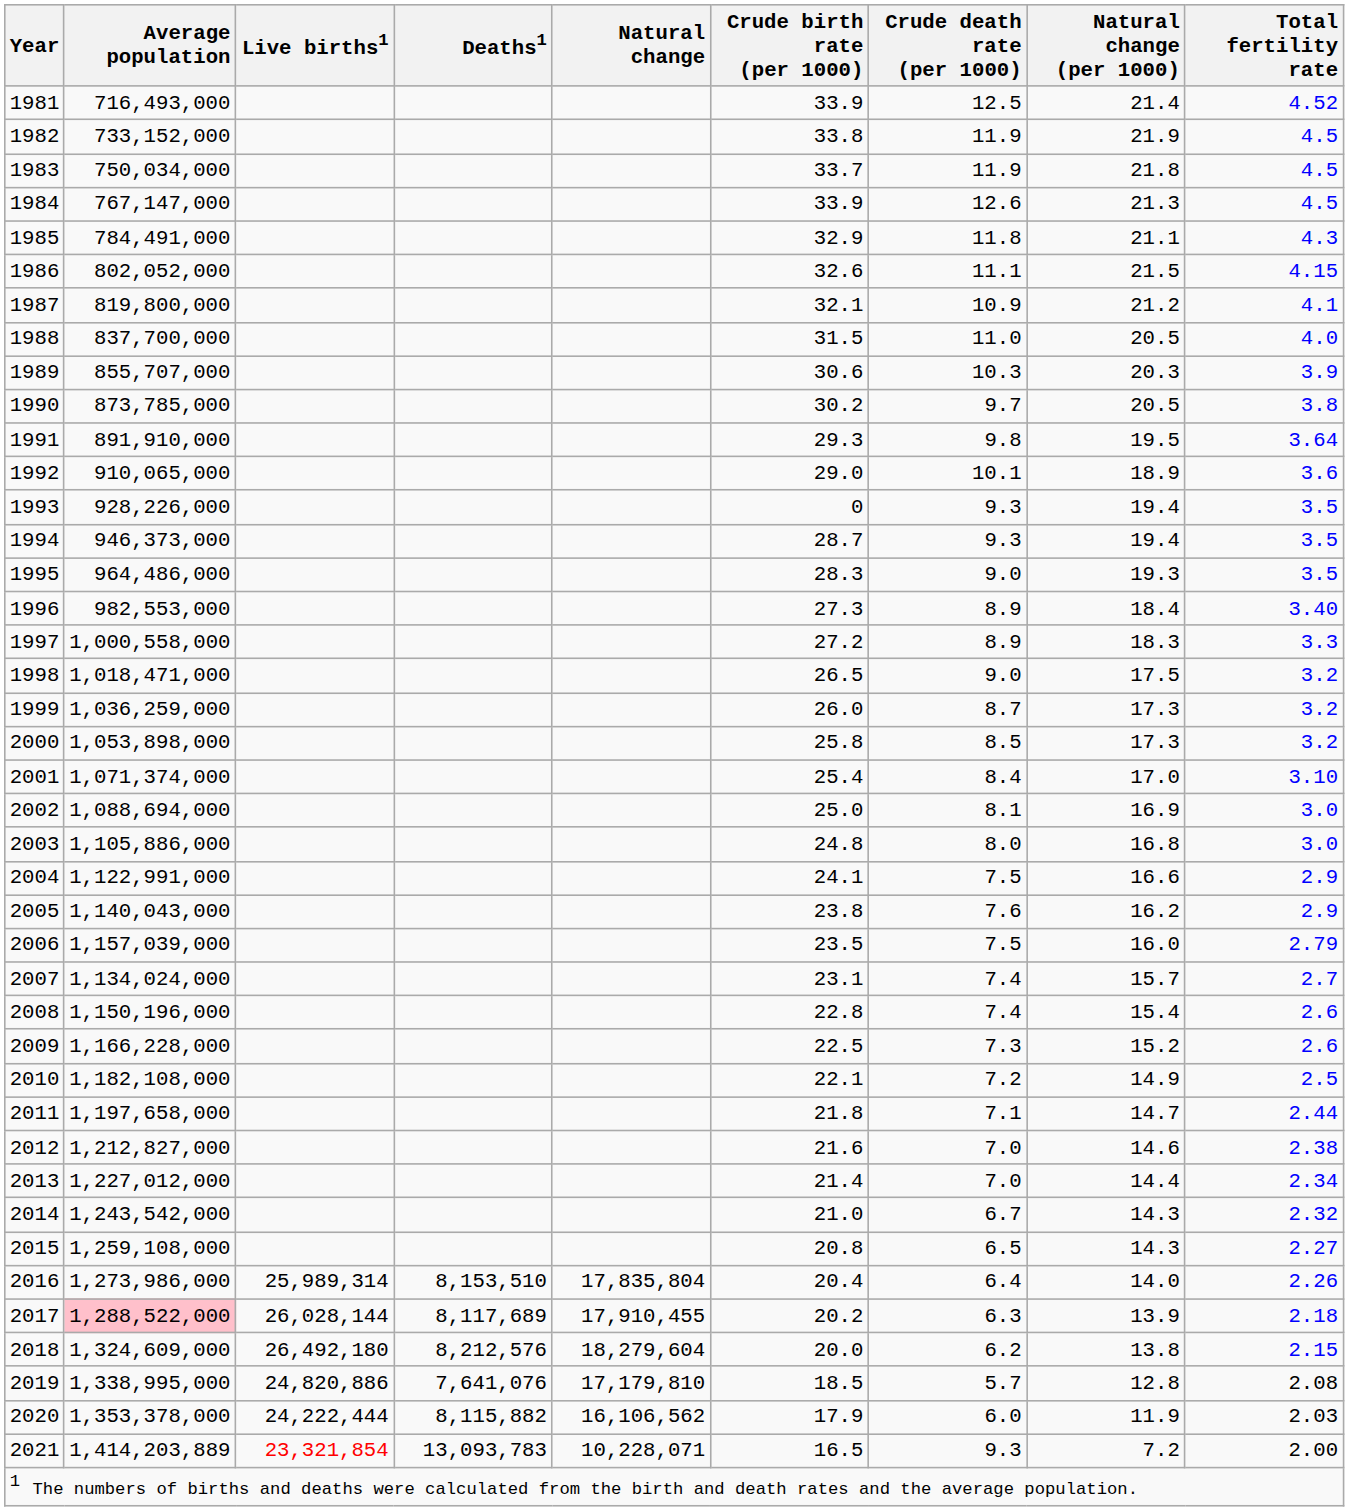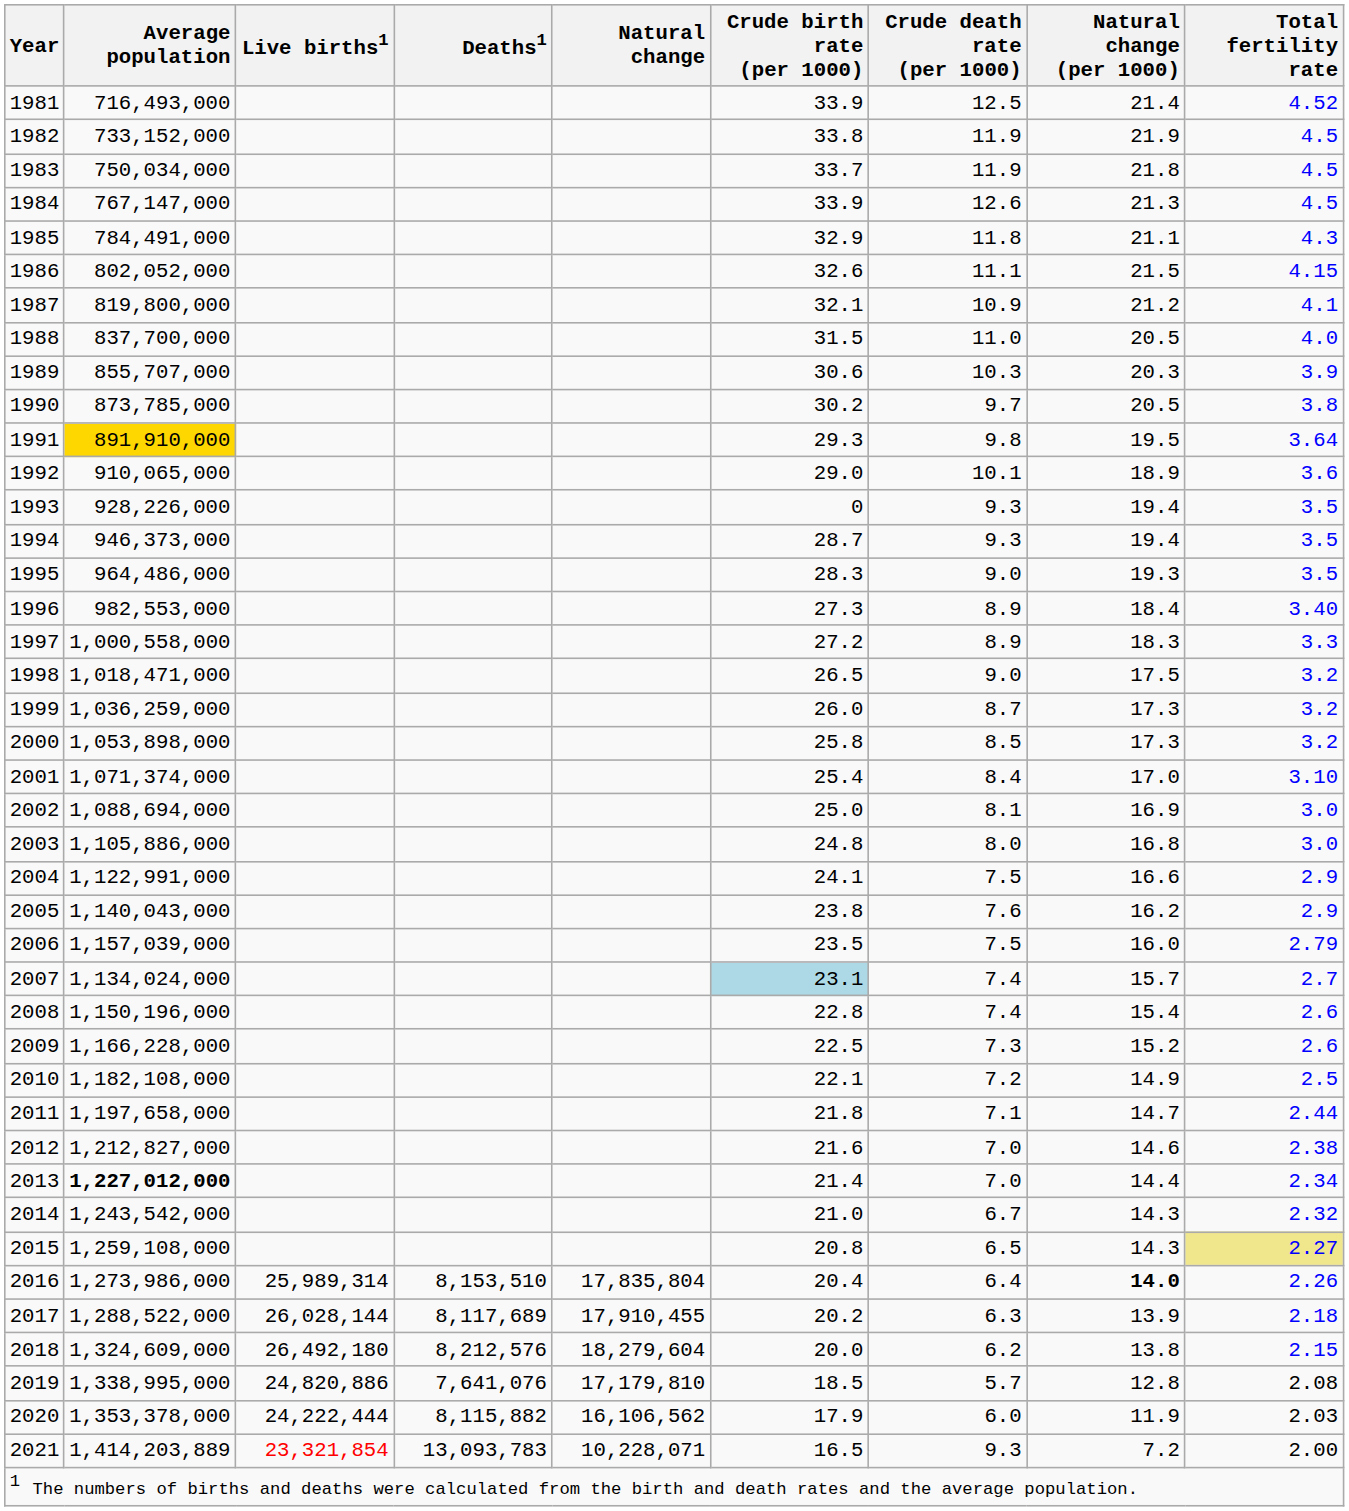(162, 440) no background -> (162, 440) gold background
(839, 979) no background -> (839, 979) lightblue background
(150, 1181) normal -> (150, 1181) bold
(1313, 1248) no background -> (1313, 1248) khaki background
(1155, 1282) normal -> (1155, 1282) bold
(150, 1316) pink background -> (150, 1316) no background
